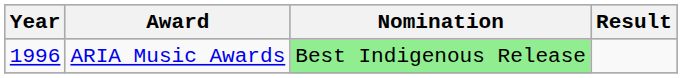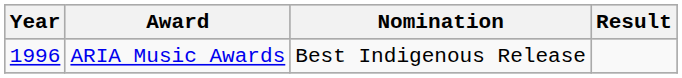(441, 56) lightgreen background -> (441, 56) no background
